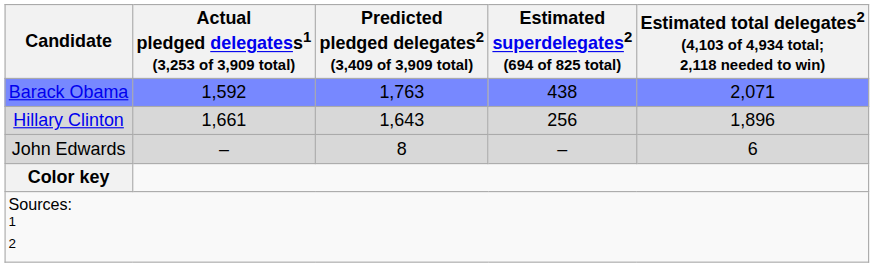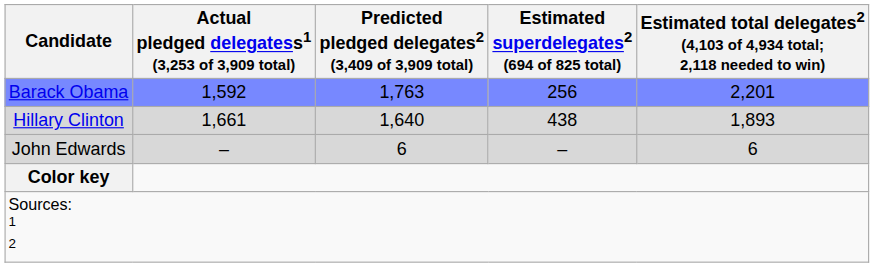(562, 92) 438 -> (562, 92) 256
(753, 92) 2,071 -> (753, 92) 2,201
(402, 120) 1,643 -> (402, 120) 1,640
(562, 120) 256 -> (562, 120) 438
(753, 120) 1,896 -> (753, 120) 1,893
(402, 149) 8 -> (402, 149) 6
